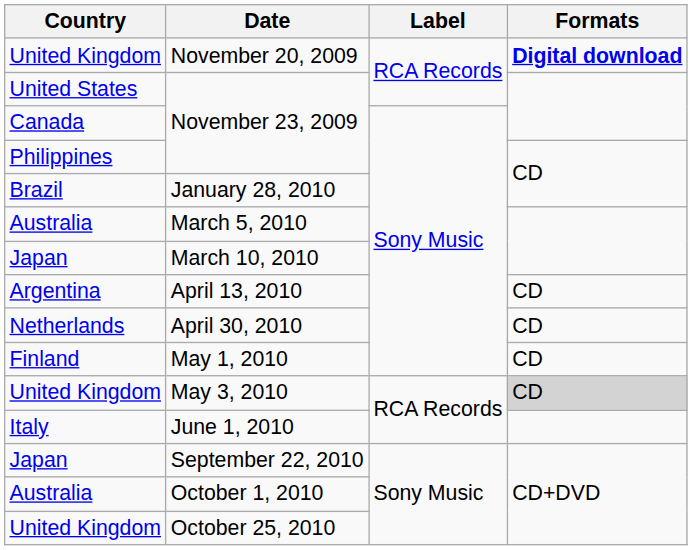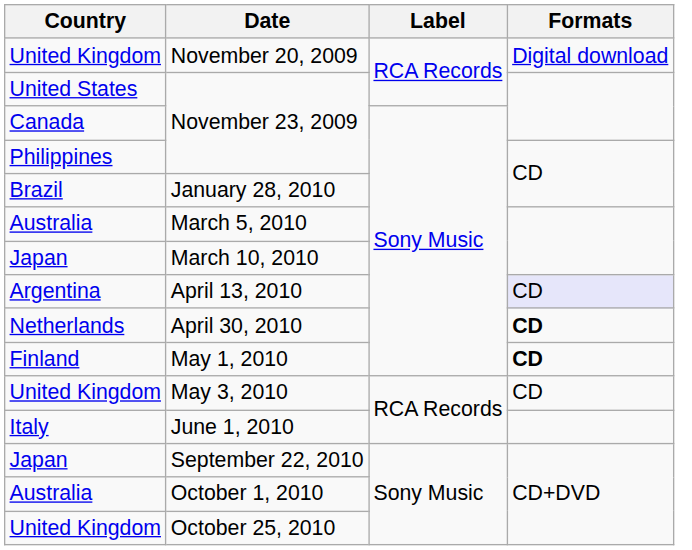(597, 55) bold -> (590, 55) normal
(528, 291) no background -> (528, 291) lavender background
(528, 325) normal -> (528, 325) bold
(528, 358) normal -> (528, 358) bold
(528, 392) lightgrey background -> (528, 392) no background
